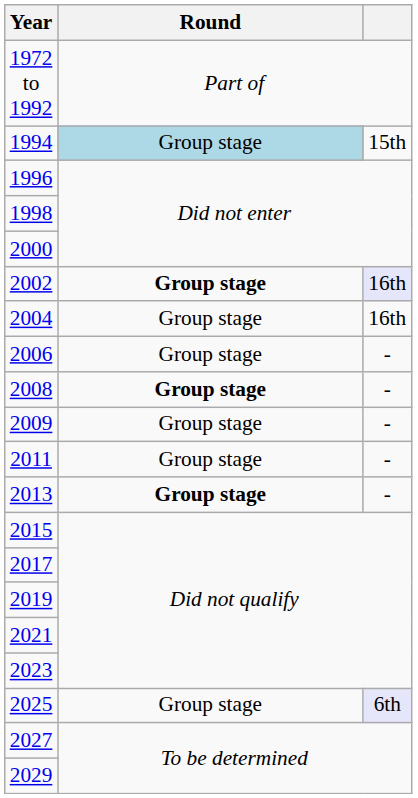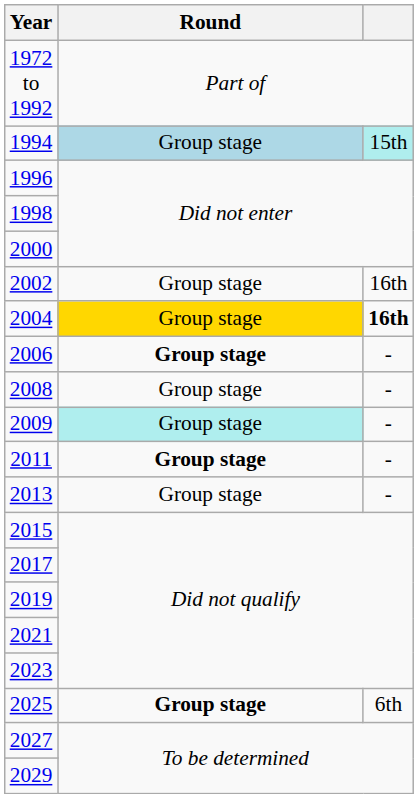(387, 143) no background -> (388, 143) paleturquoise background
(210, 283) bold -> (210, 283) normal
(387, 283) lavender background -> (388, 283) no background
(210, 318) no background -> (210, 318) gold background
(387, 318) normal -> (388, 318) bold
(210, 353) normal -> (210, 353) bold
(210, 389) bold -> (210, 389) normal
(210, 424) no background -> (210, 424) paleturquoise background
(210, 459) normal -> (210, 459) bold
(210, 494) bold -> (210, 494) normal
(210, 705) normal -> (210, 705) bold
(387, 705) lavender background -> (388, 705) no background
